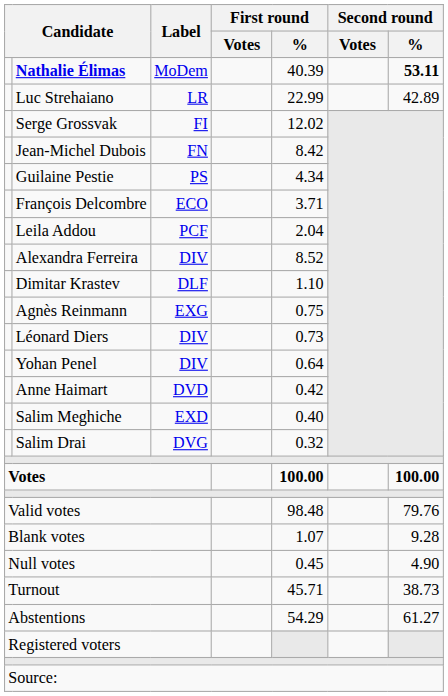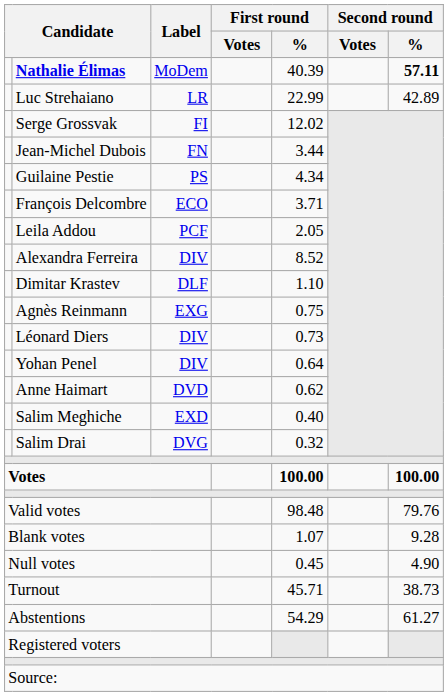(422, 71) 53.11 -> (422, 71) 57.11
(309, 150) 8.42 -> (309, 150) 3.44
(309, 230) 2.04 -> (309, 230) 2.05
(309, 389) 0.42 -> (309, 389) 0.62
